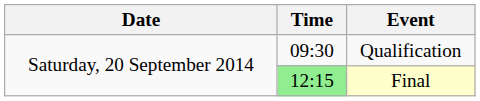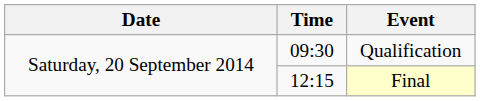(312, 80) lightgreen background -> (312, 80) no background
